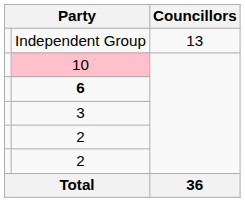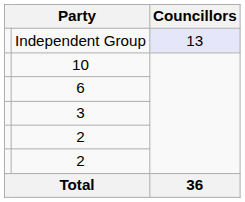(195, 40) no background -> (195, 40) lavender background
(80, 64) pink background -> (80, 64) no background
(80, 88) bold -> (80, 88) normal
